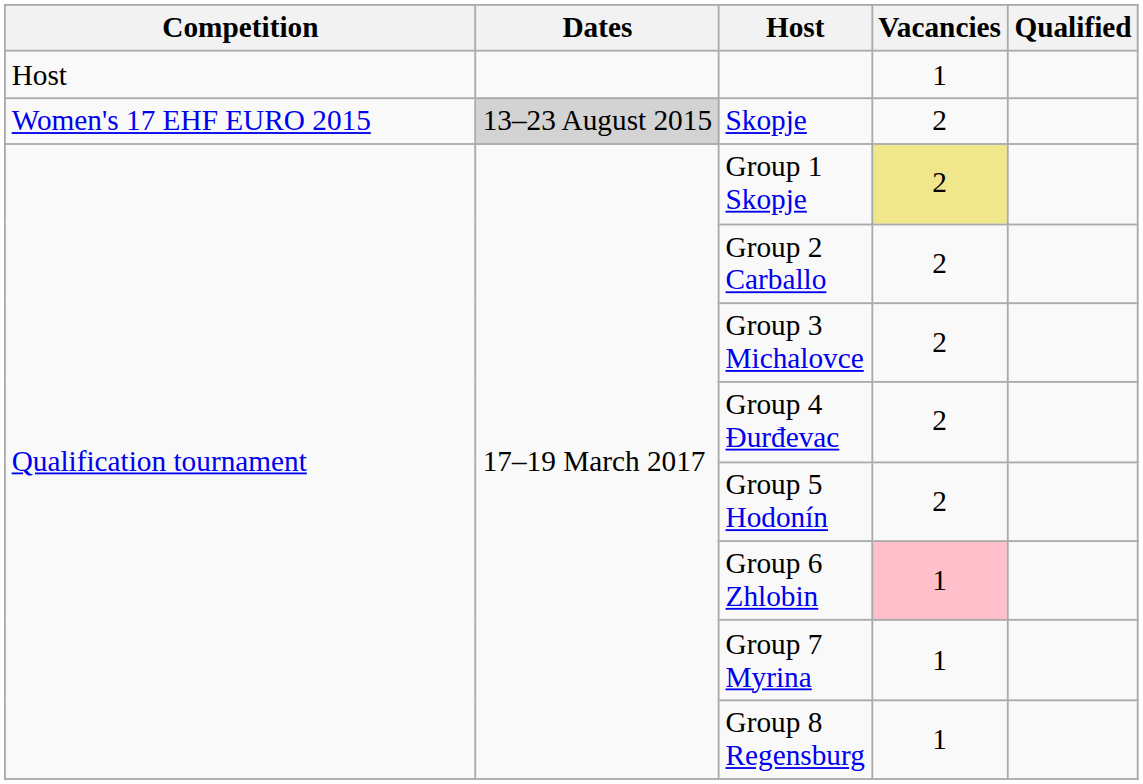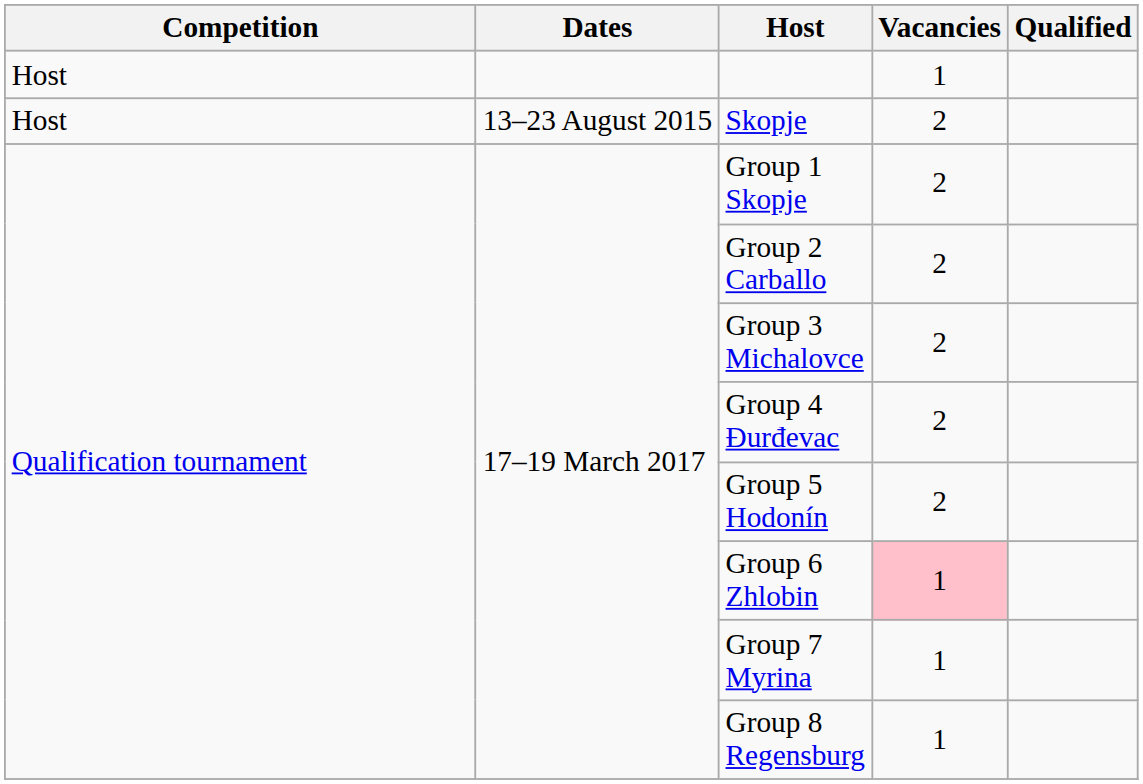(191, 120) Women's 17 EHF EURO 2015 -> (39, 120) Host
(597, 120) lightgrey background -> (597, 120) no background
(940, 183) khaki background -> (940, 183) no background
